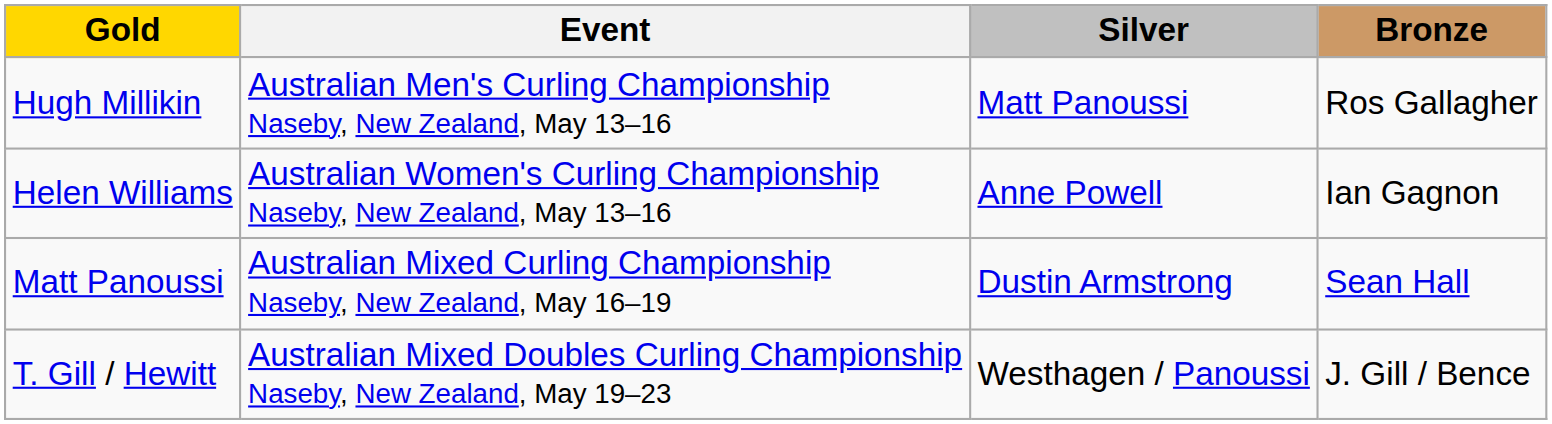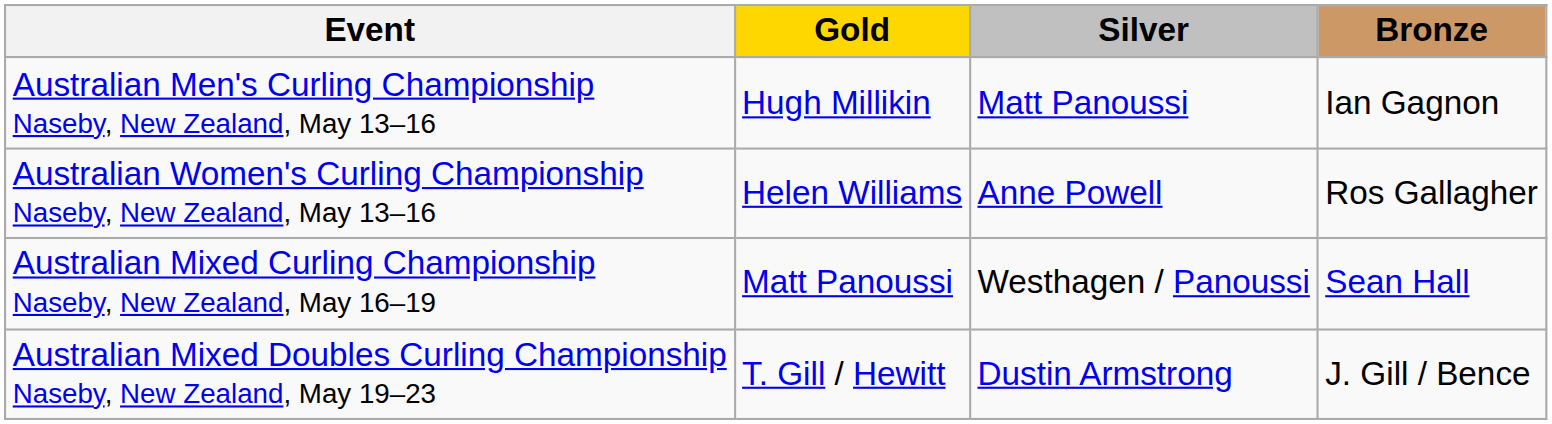columns swapped: (605, 30) <-> (123, 30)
(1432, 102) Ros Gallagher -> (1412, 102) Ian Gagnon
(1412, 192) Ian Gagnon -> (1432, 192) Ros Gallagher
(1105, 282) Dustin Armstrong -> (1144, 282) Westhagen / Panoussi
(1144, 373) Westhagen / Panoussi -> (1105, 373) Dustin Armstrong
